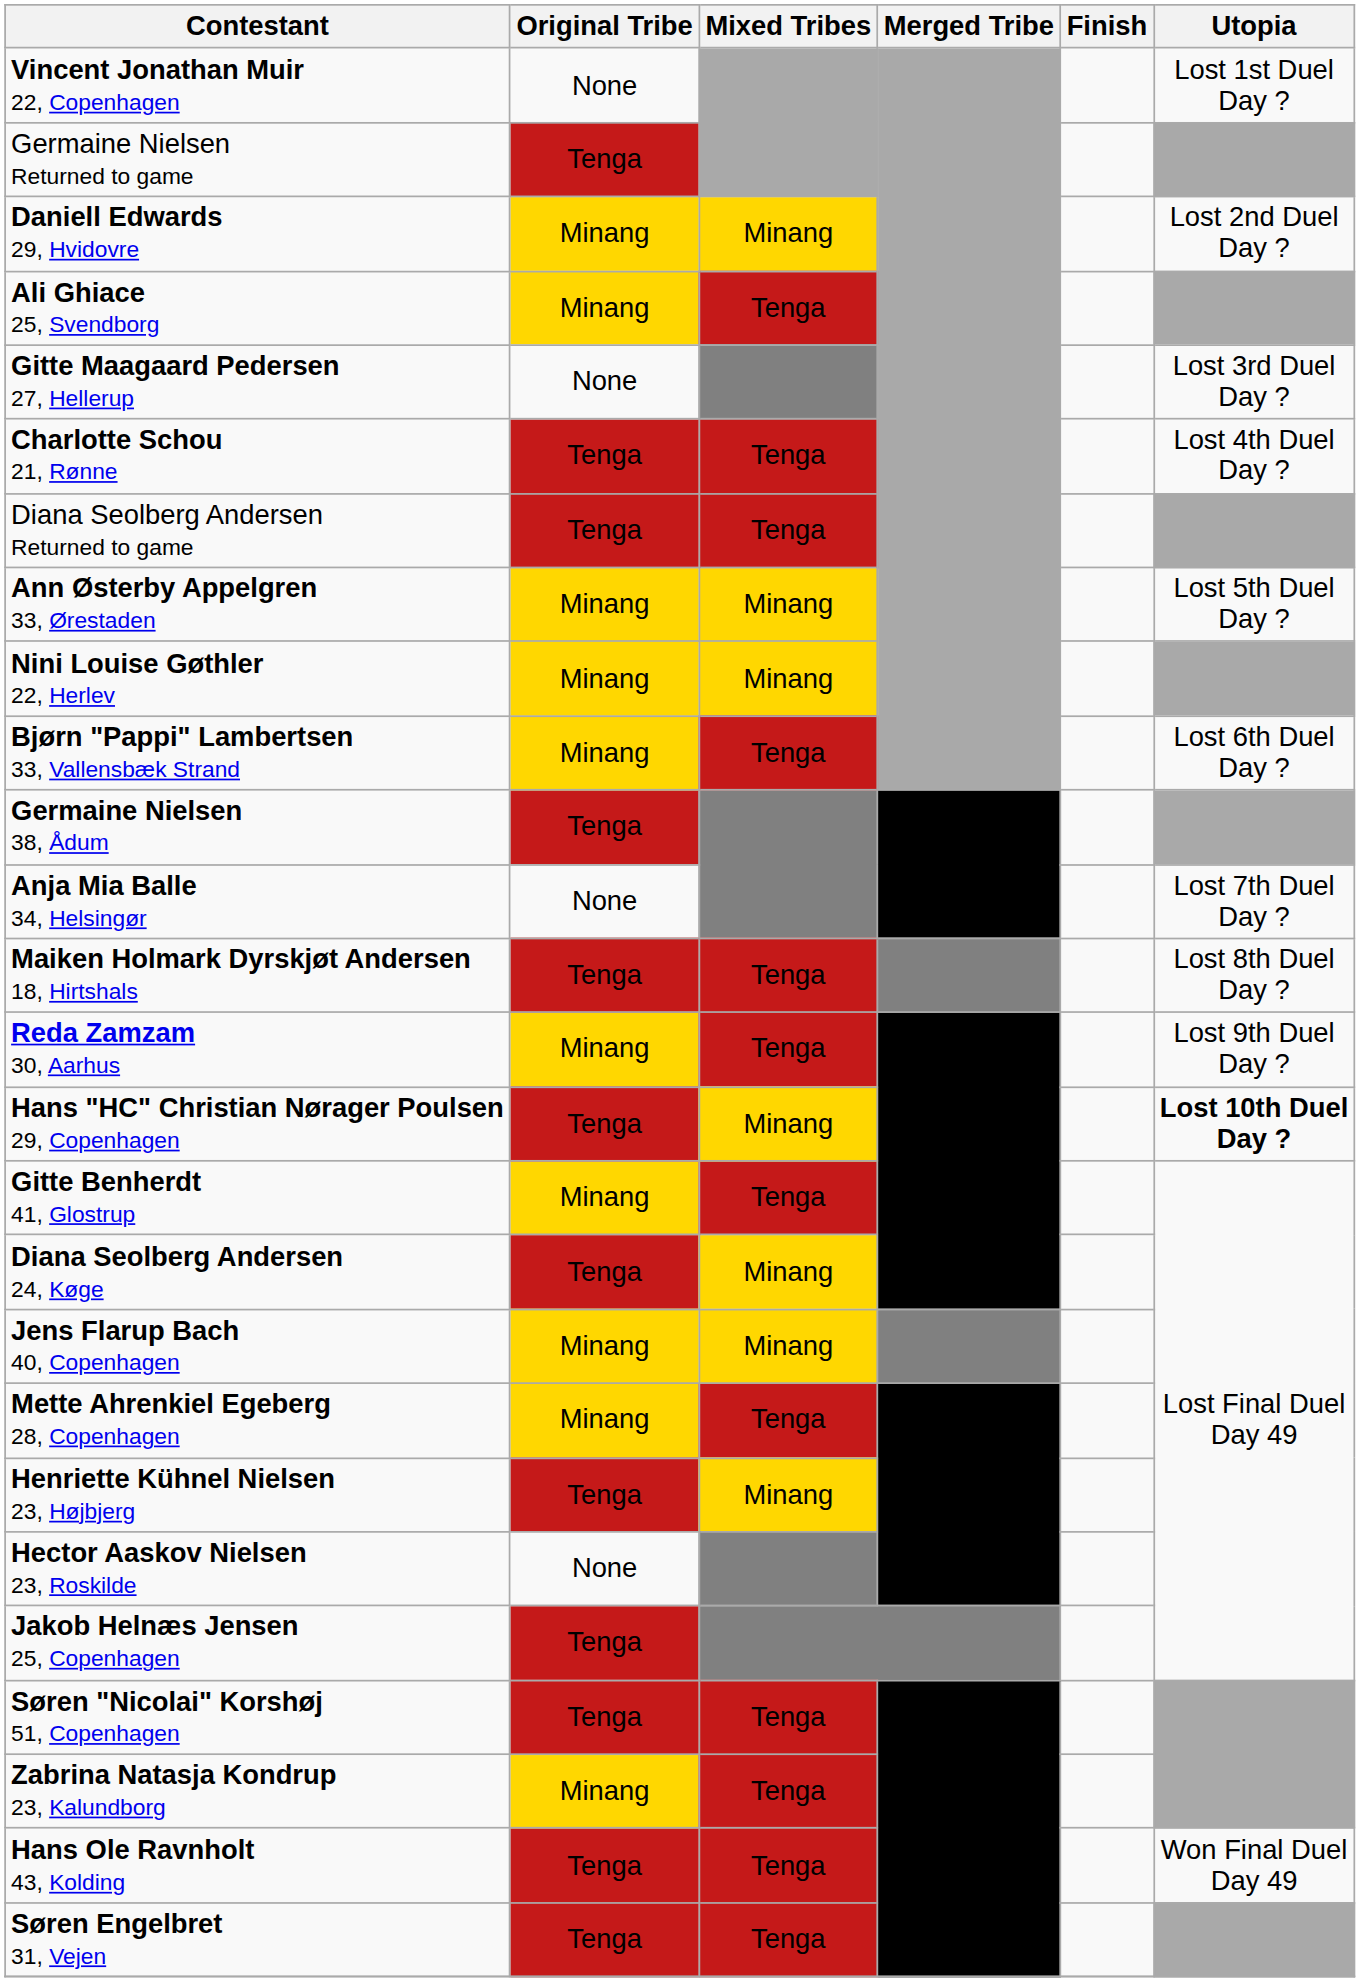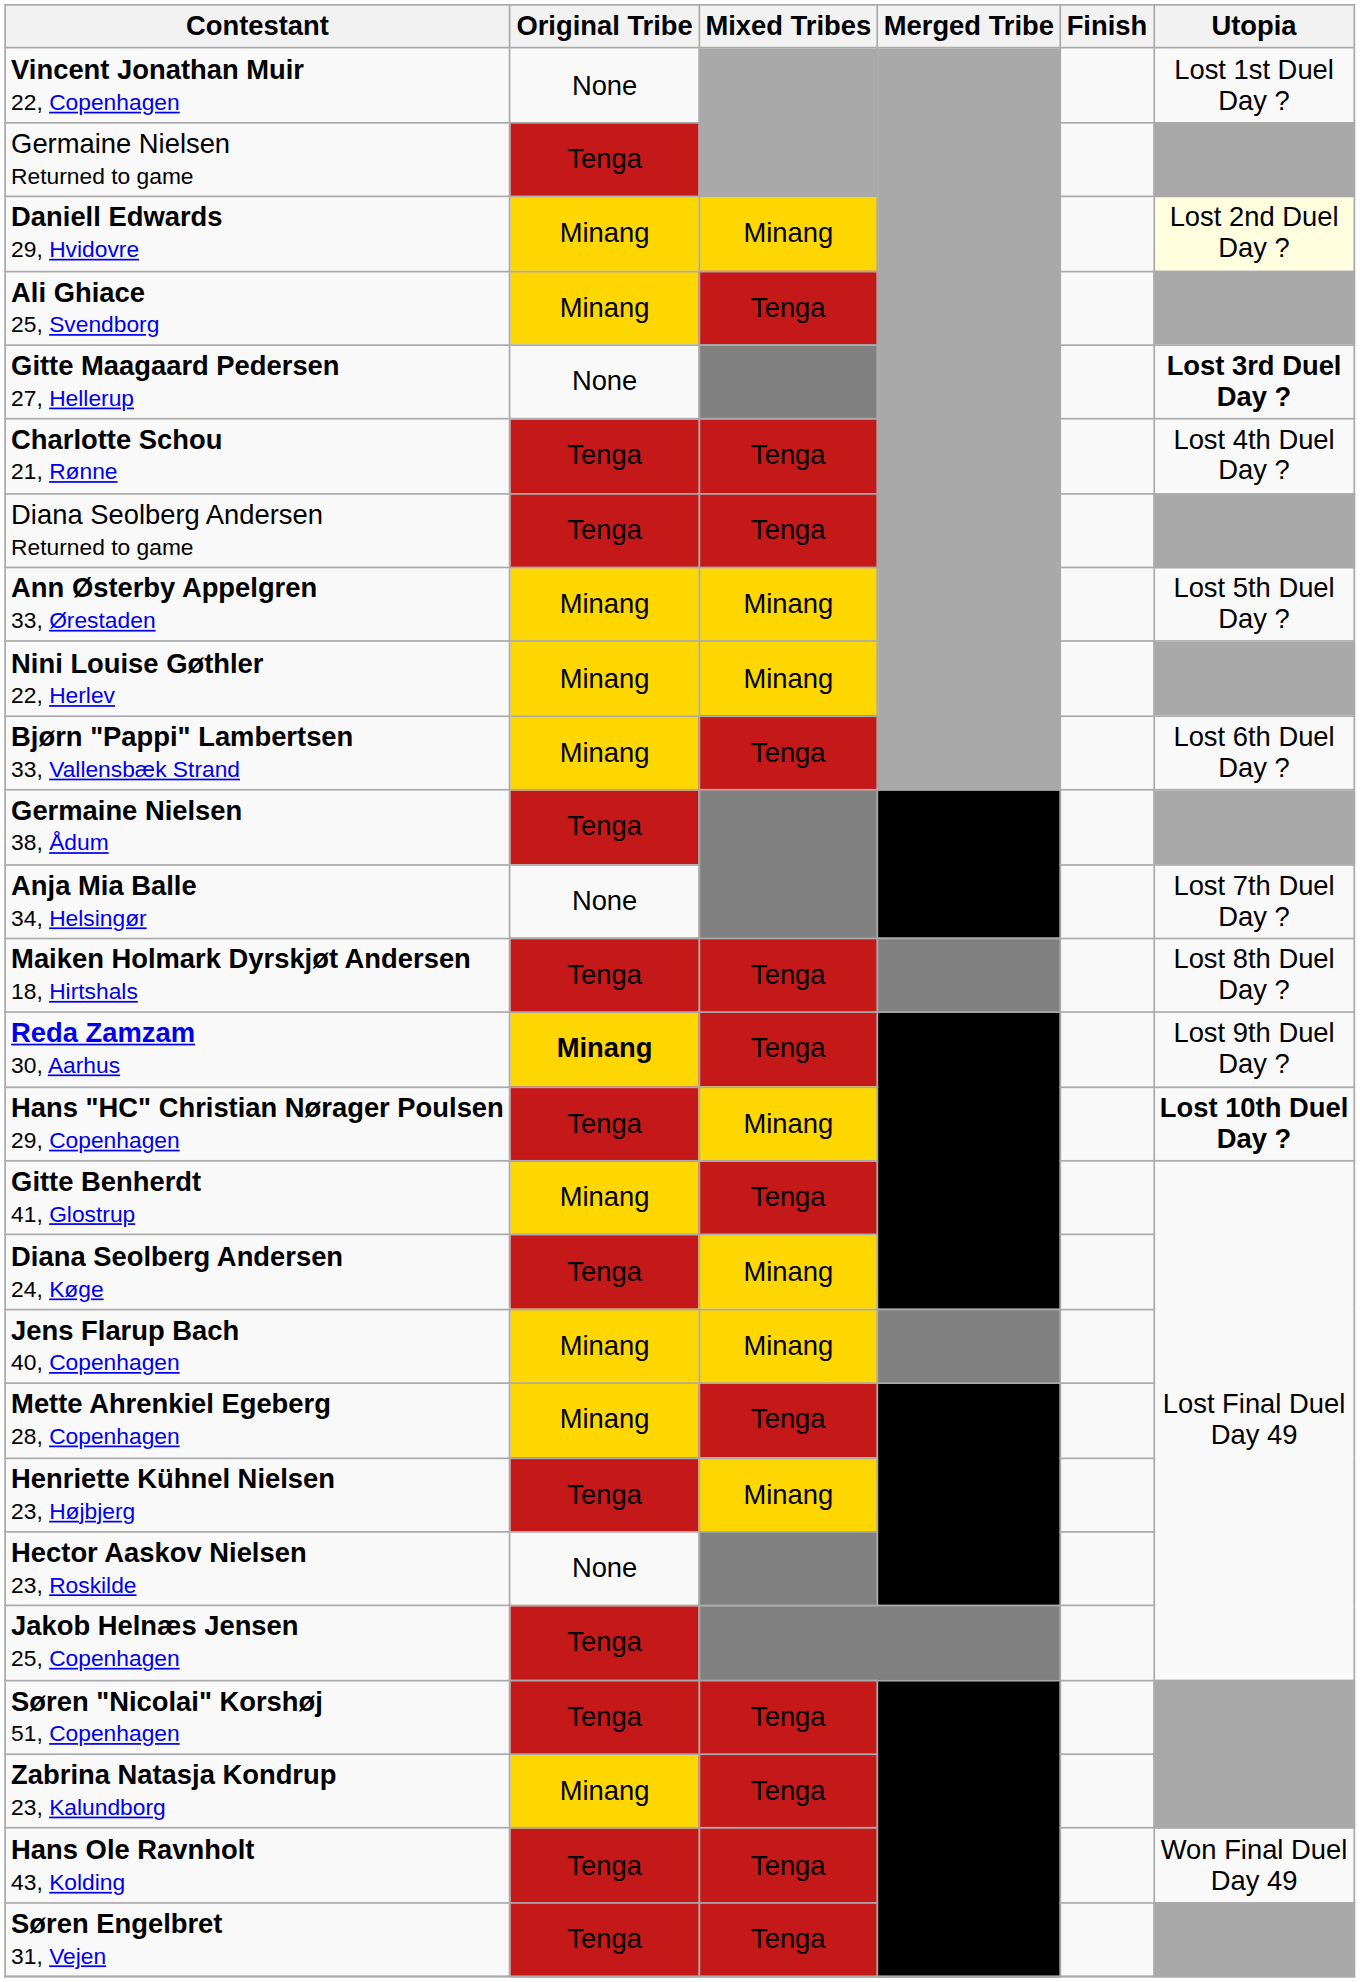(1254, 233) no background -> (1254, 233) lightyellow background
(1254, 381) normal -> (1254, 381) bold
(605, 1049) normal -> (605, 1049) bold
